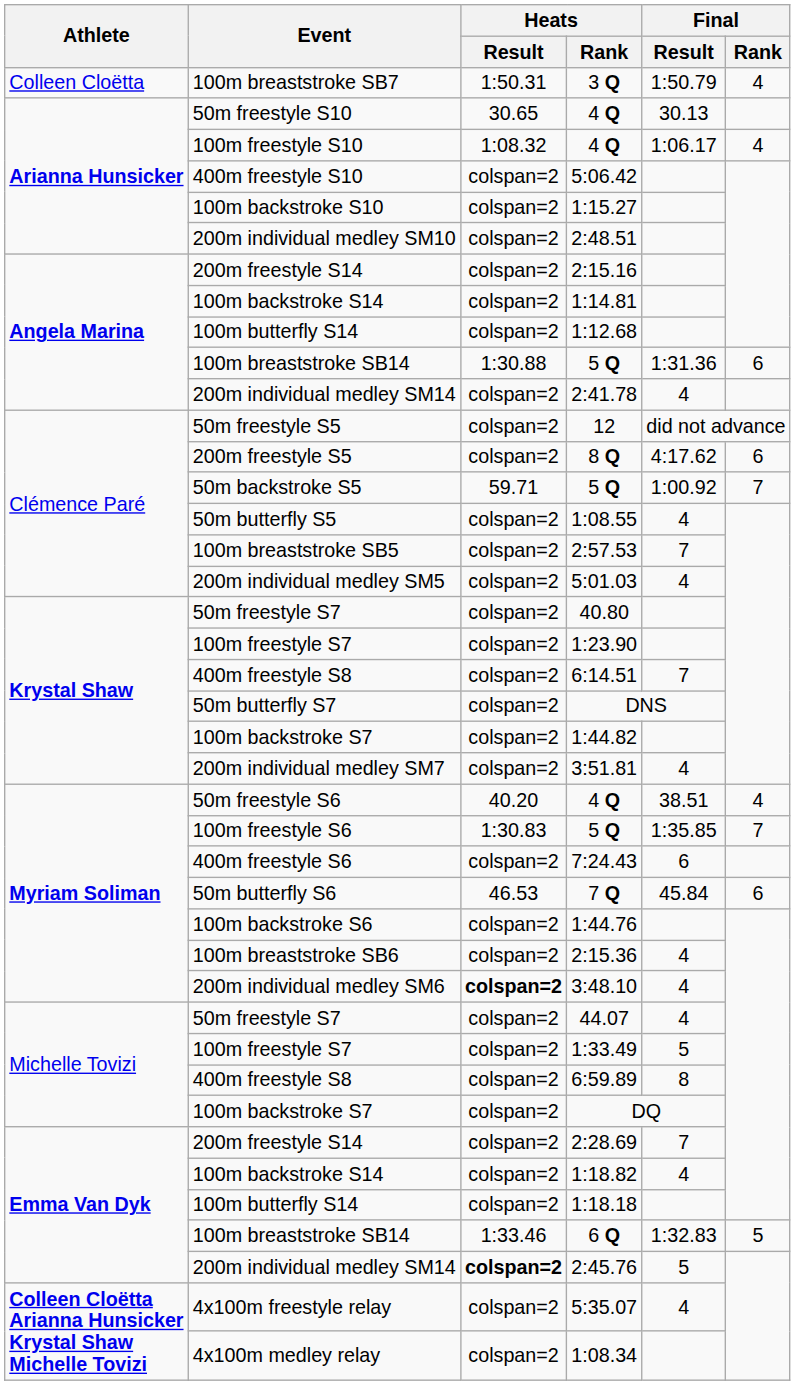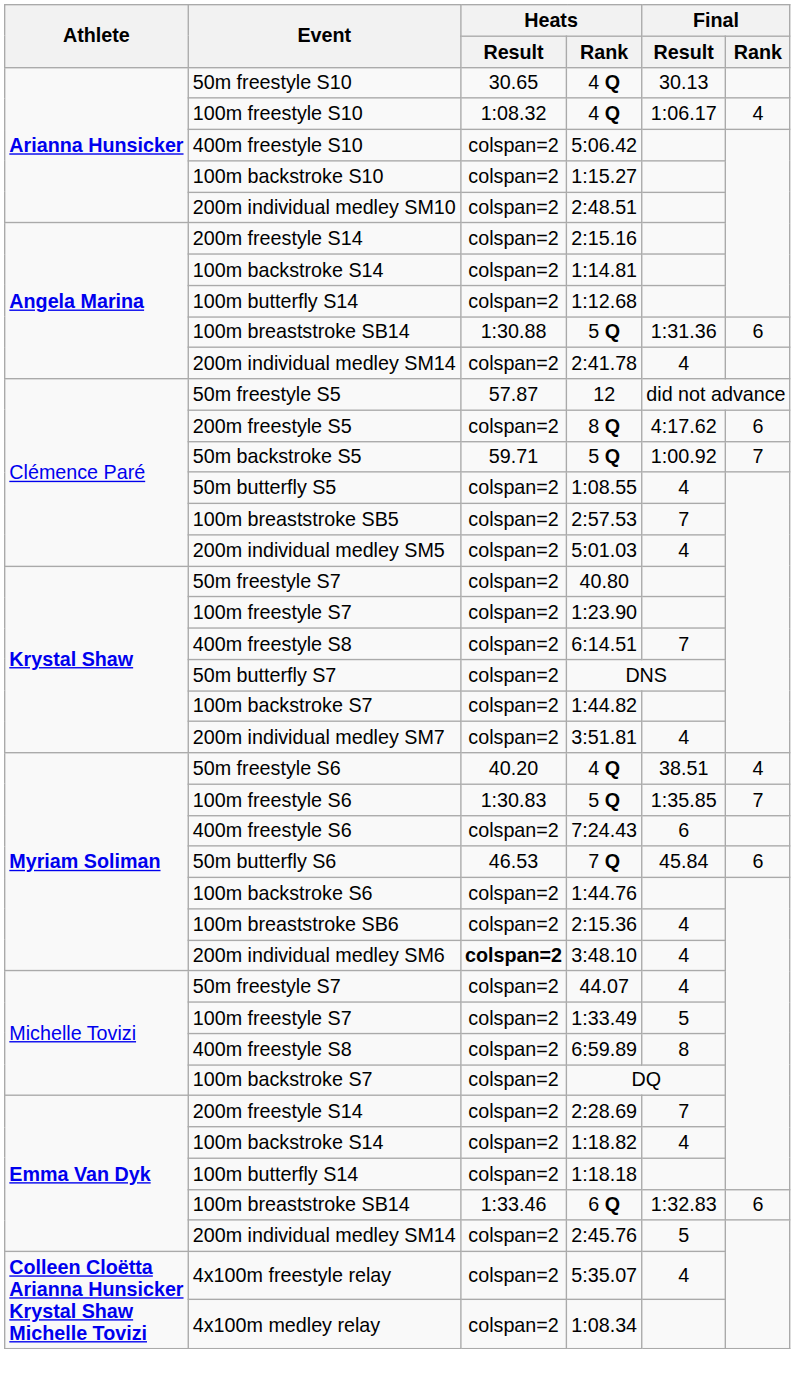- row: (296, 83)
(514, 426) colspan=2 -> (514, 395) 57.87
(758, 1236) 5 -> (758, 1205) 6
(514, 1267) bold -> (514, 1236) normal
